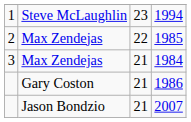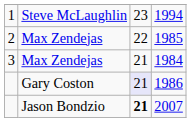(141, 83) no background -> (141, 83) lavender background
(141, 106) normal -> (141, 106) bold
